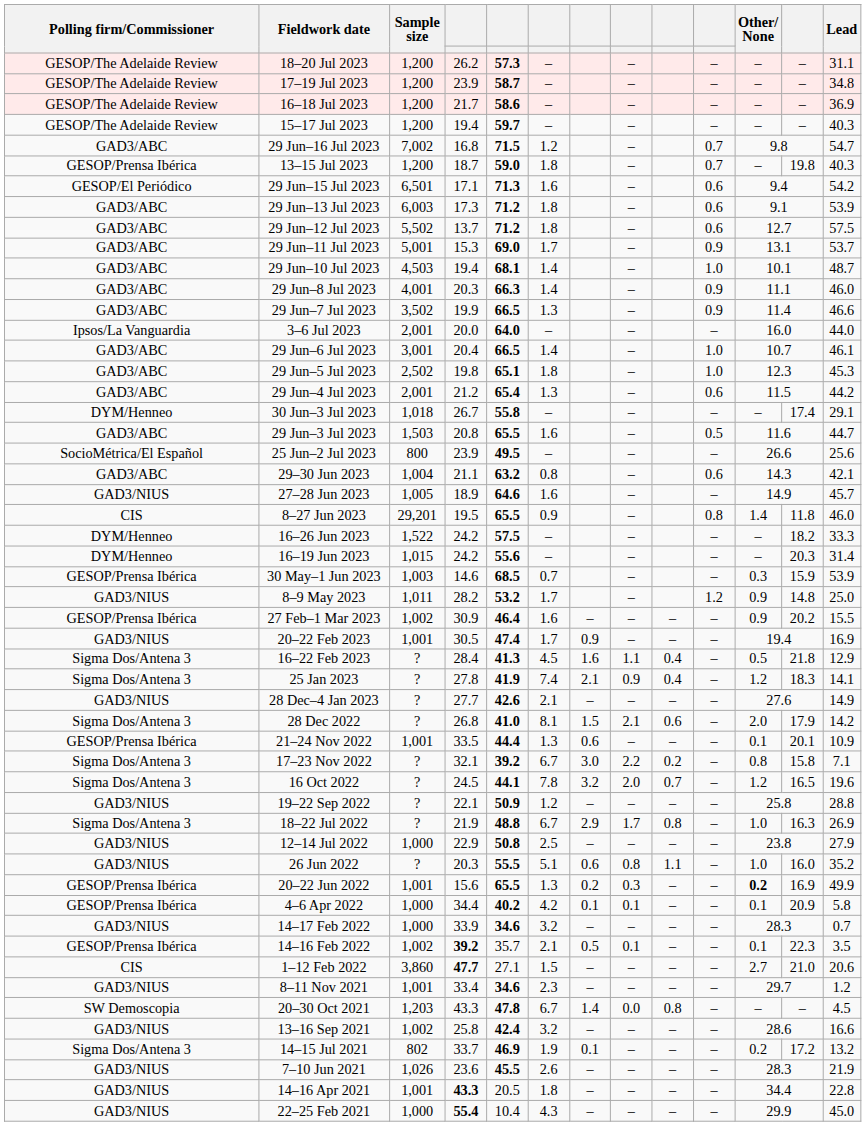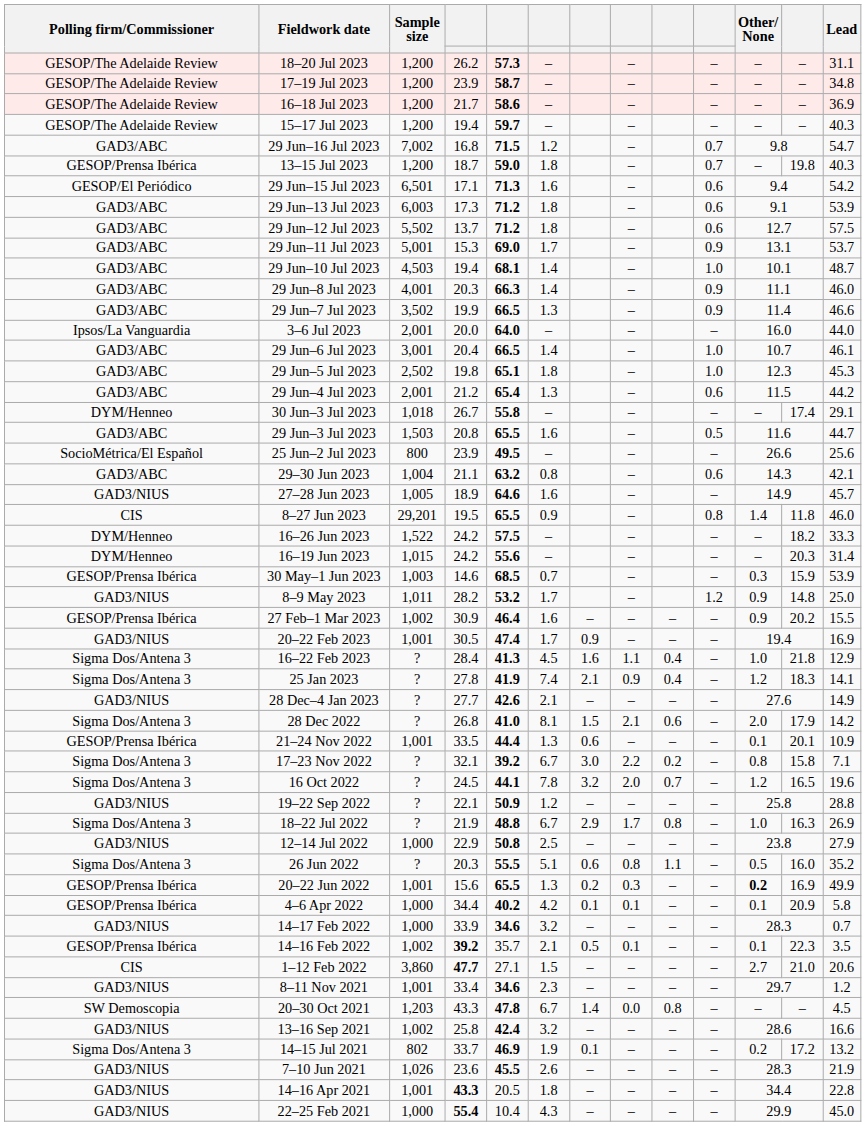(758, 659) 0.5 -> (758, 659) 1.0
(132, 865) GAD3/NIUS -> (132, 865) Sigma Dos/Antena 3
(758, 865) 1.0 -> (758, 865) 0.5
